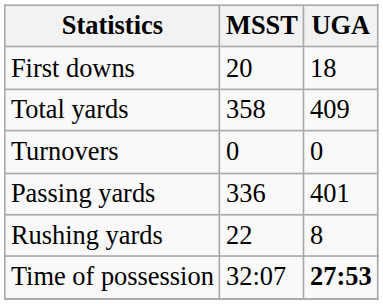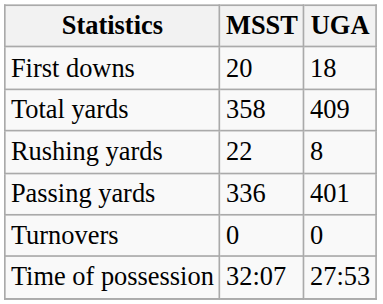rows swapped: (87, 235) <-> (65, 151)
(341, 277) bold -> (340, 277) normal
